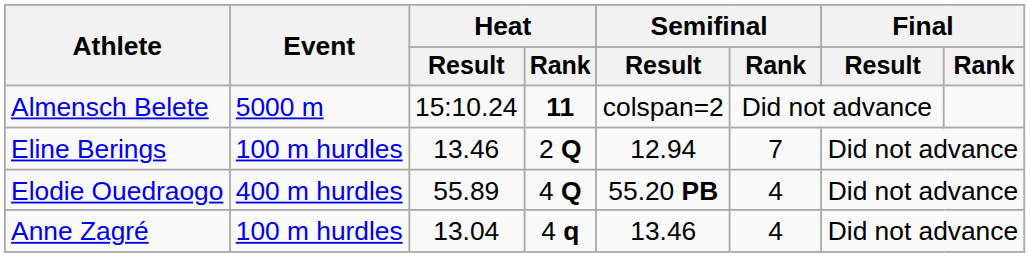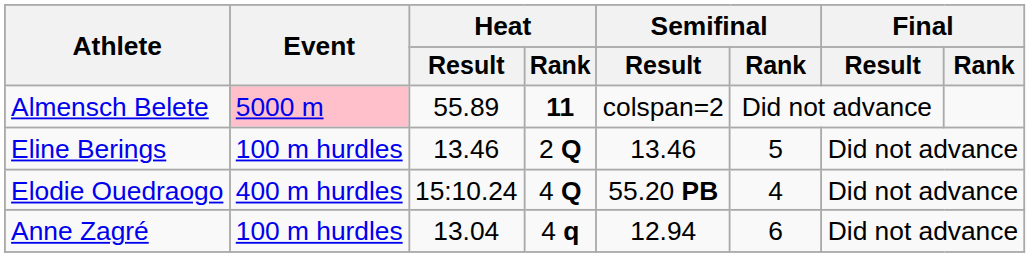(280, 107) no background -> (280, 107) pink background
(466, 107) 15:10.24 -> (466, 107) 55.89
(663, 149) 12.94 -> (663, 149) 13.46
(776, 149) 7 -> (776, 149) 5
(466, 190) 55.89 -> (466, 190) 15:10.24
(663, 232) 13.46 -> (663, 232) 12.94
(776, 232) 4 -> (776, 232) 6
